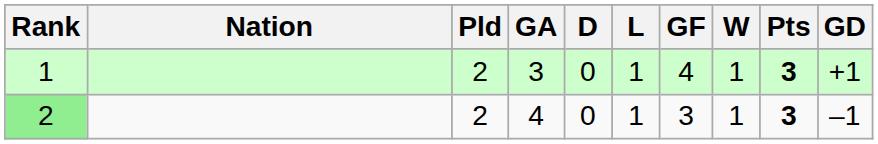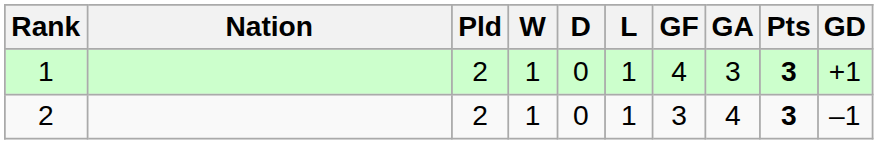columns swapped: (736, 26) <-> (536, 26)
(46, 116) lightgreen background -> (46, 116) no background
